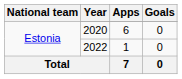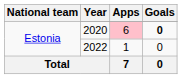(126, 30) no background -> (126, 30) pink background
(160, 30) normal -> (160, 30) bold
